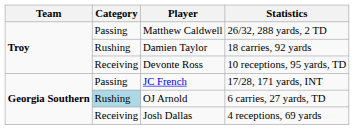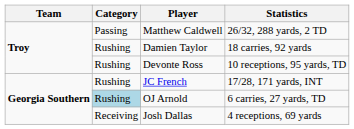(116, 64) Receiving -> (112, 64) Rushing
(111, 81) Passing -> (112, 81) Rushing
